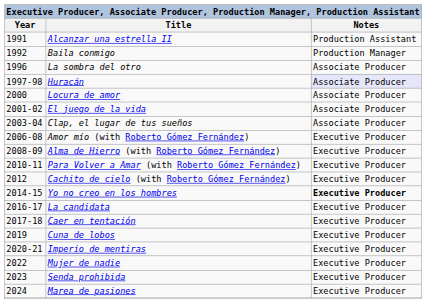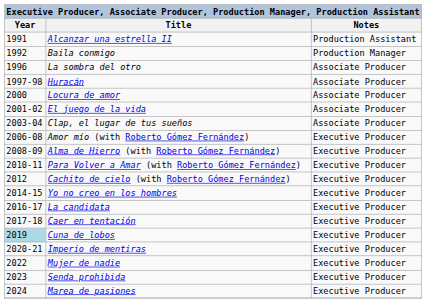(359, 81) lavender background -> (359, 81) no background
(359, 193) bold -> (359, 193) normal
(17, 235) no background -> (17, 235) lightblue background
